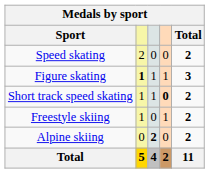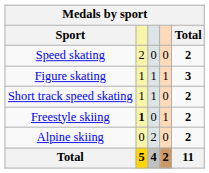(142, 76) bold -> (142, 76) normal
(166, 96) bold -> (166, 96) normal
(142, 117) normal -> (142, 117) bold
(154, 137) bold -> (154, 137) normal
